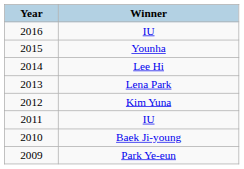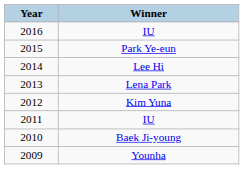(149, 48) Younha -> (149, 48) Park Ye-eun
(149, 155) Park Ye-eun -> (149, 155) Younha
